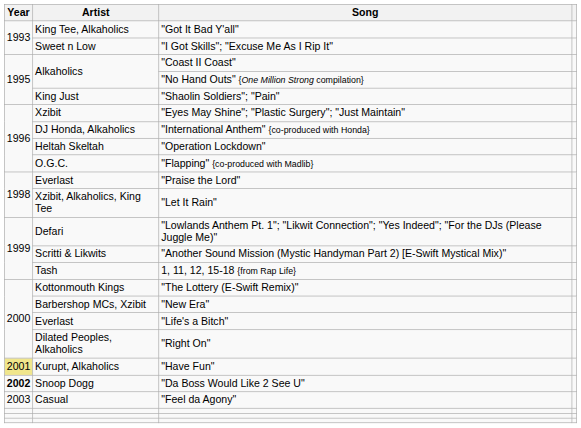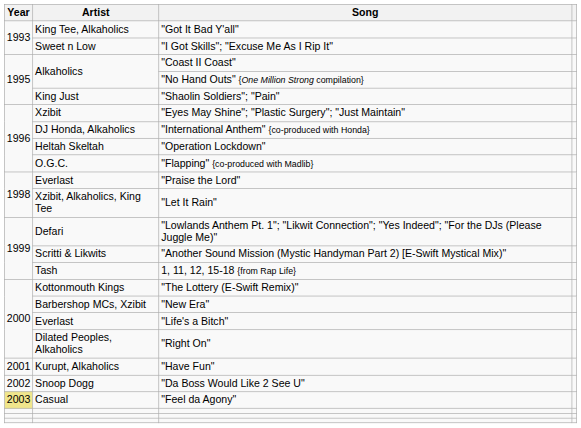(19, 366) khaki background -> (19, 366) no background
(19, 383) bold -> (19, 383) normal
(19, 400) no background -> (19, 400) khaki background
